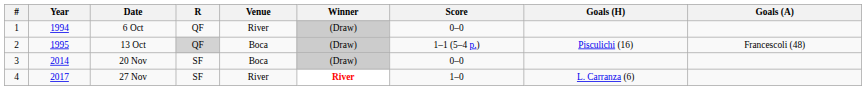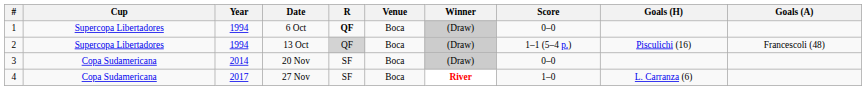+ column: (119, 12)
(198, 28) normal -> (347, 28) bold
(258, 28) River -> (395, 28) Boca
(60, 45) 1995 -> (239, 45) 1994
(258, 77) River -> (395, 77) Boca
